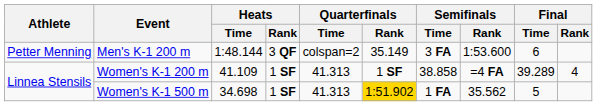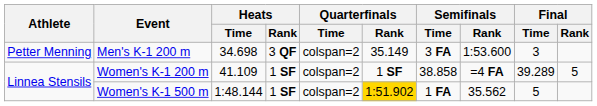(238, 53) 1:48.144 -> (238, 53) 34.698
(536, 53) 6 -> (536, 53) 3
(331, 72) 41.313 -> (331, 72) colspan=2
(575, 72) 4 -> (575, 72) 5
(238, 92) 34.698 -> (238, 92) 1:48.144
(331, 92) 41.313 -> (331, 92) colspan=2
